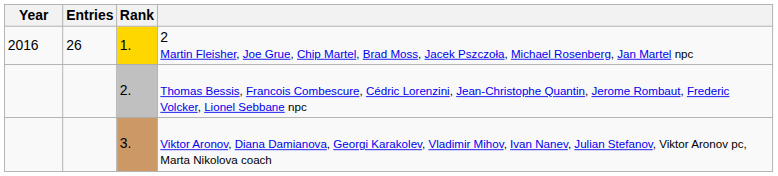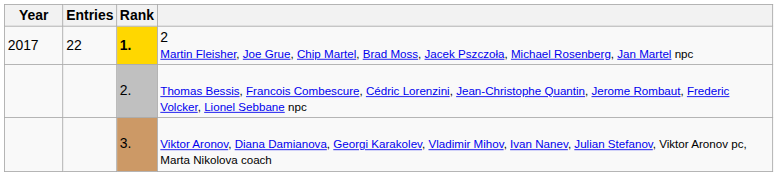(27, 45) 2016 -> (27, 45) 2017
(74, 45) 26 -> (74, 45) 22
(126, 45) normal -> (126, 45) bold
